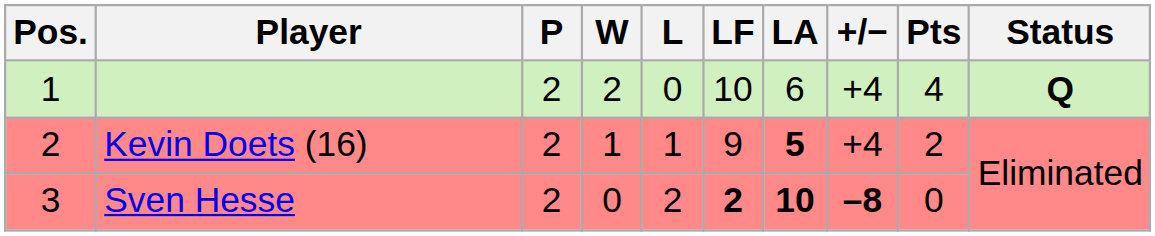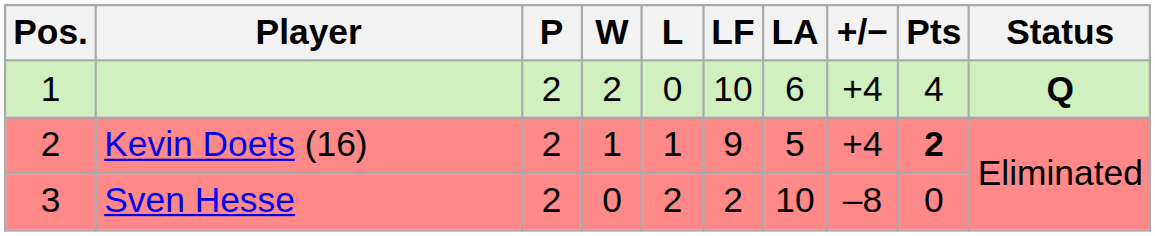(795, 144) bold -> (795, 144) normal
(934, 144) normal -> (934, 144) bold
(733, 200) bold -> (733, 200) normal
(795, 200) bold -> (795, 200) normal
(862, 200) bold -> (862, 200) normal
